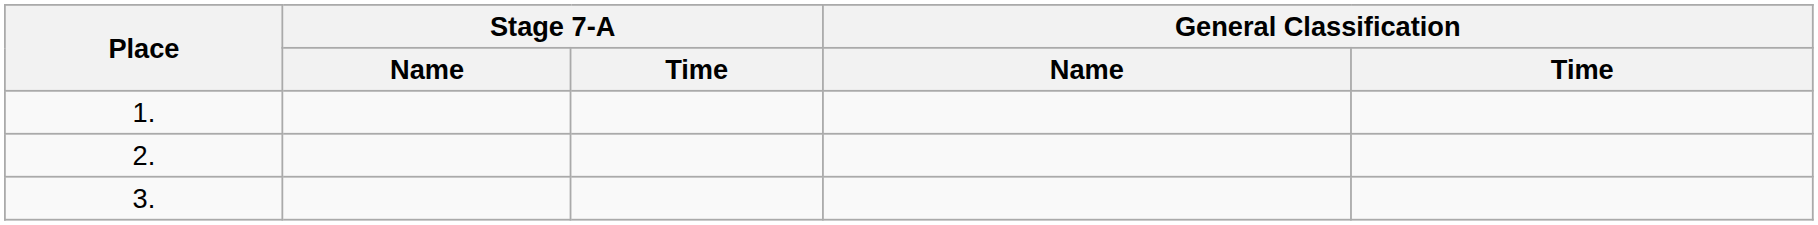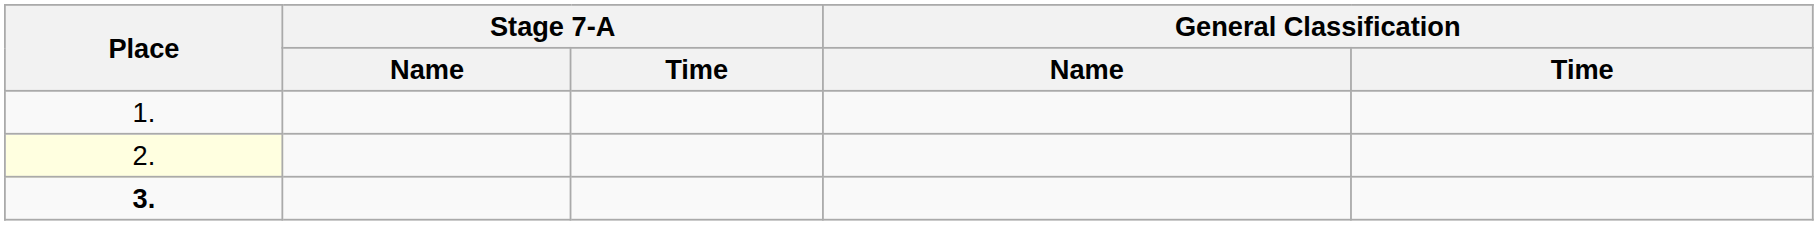(144, 156) no background -> (144, 156) lightyellow background
(144, 199) normal -> (144, 199) bold
